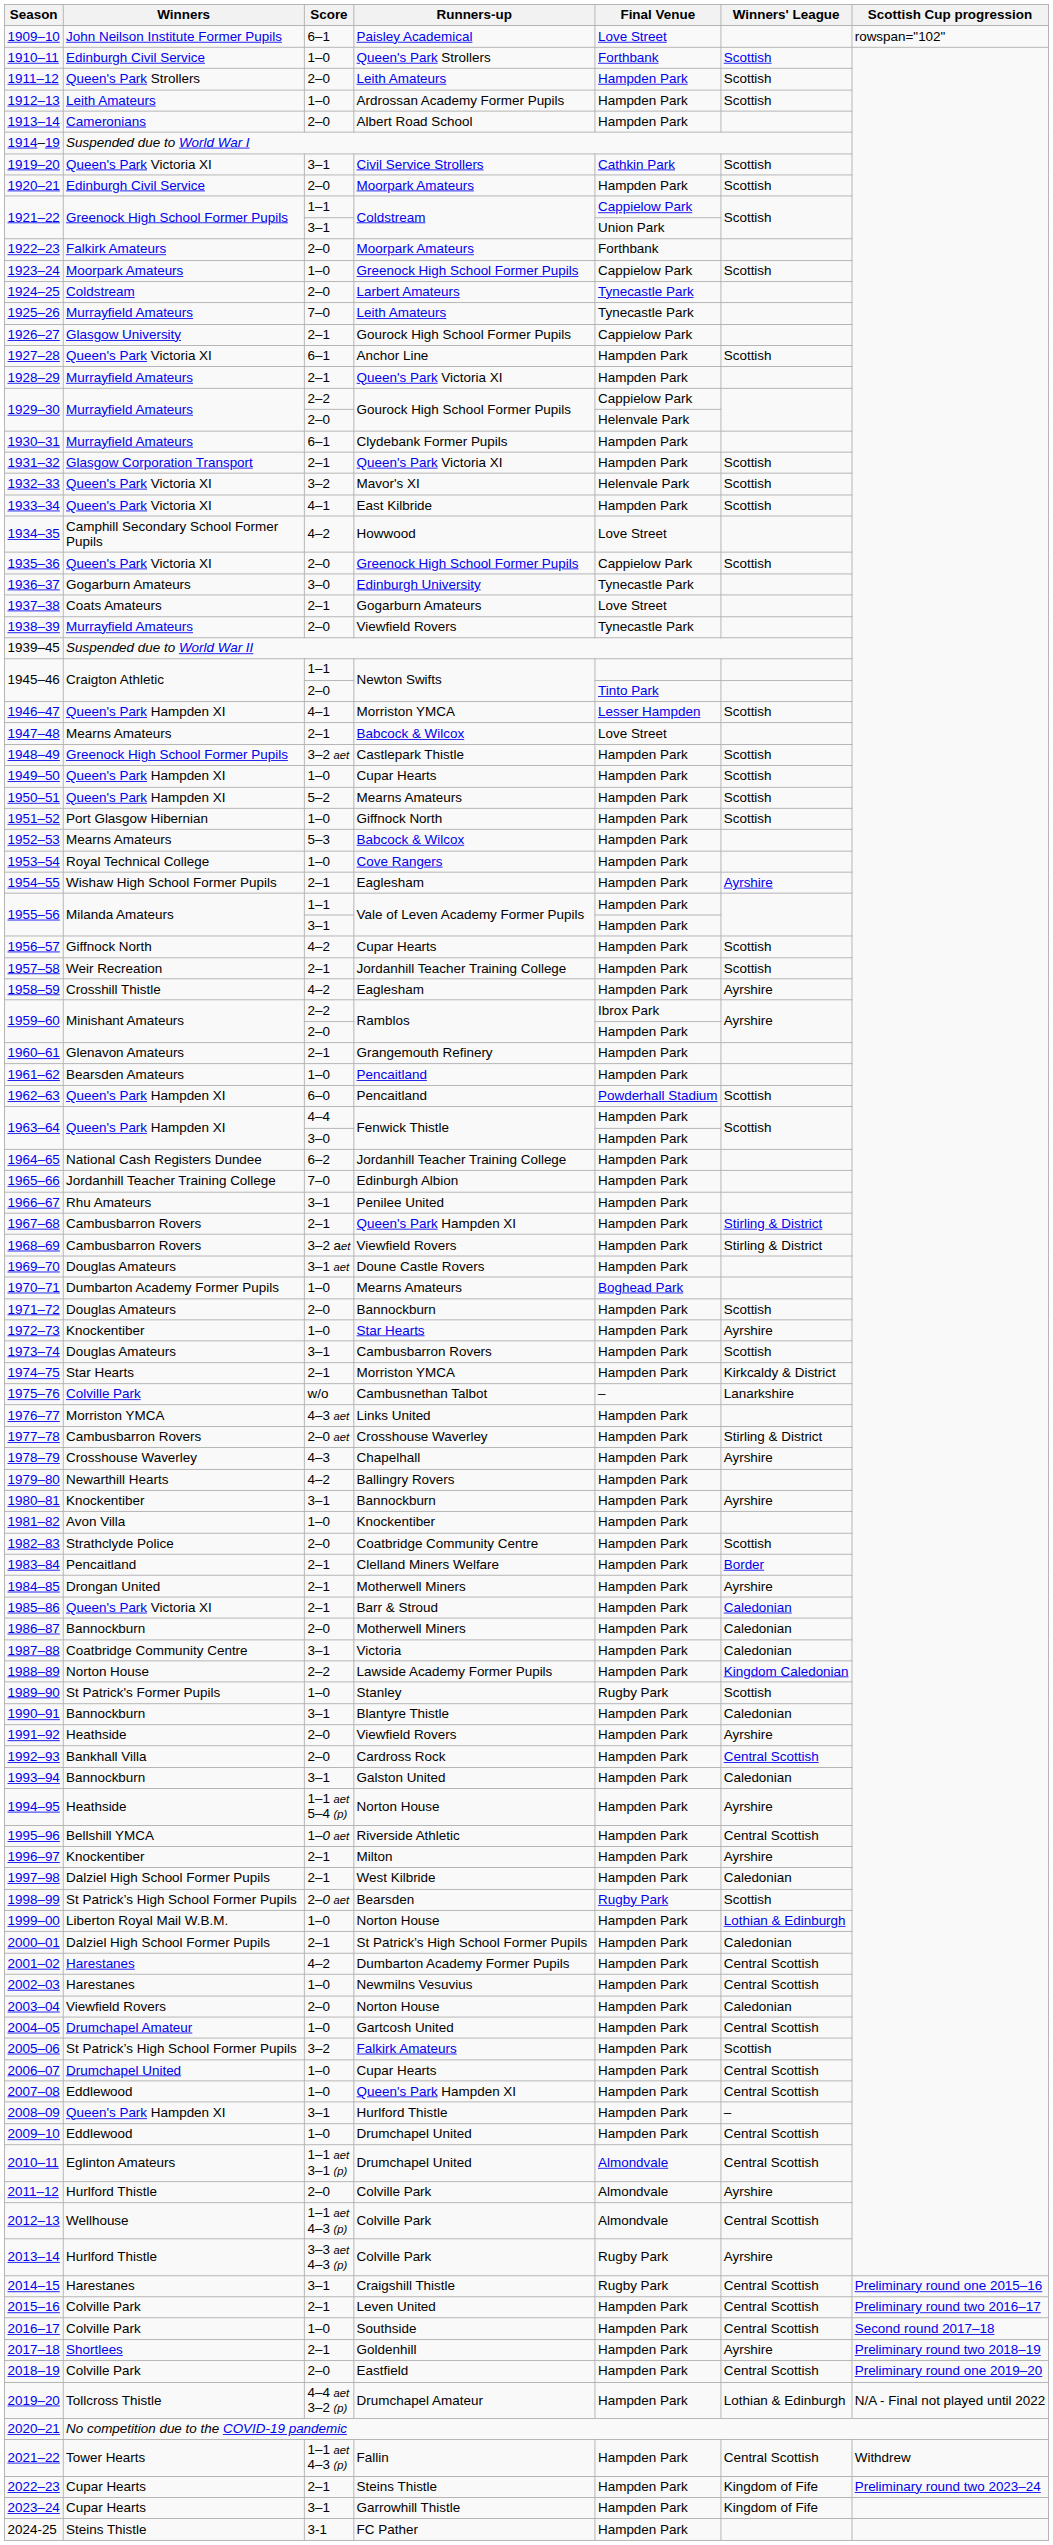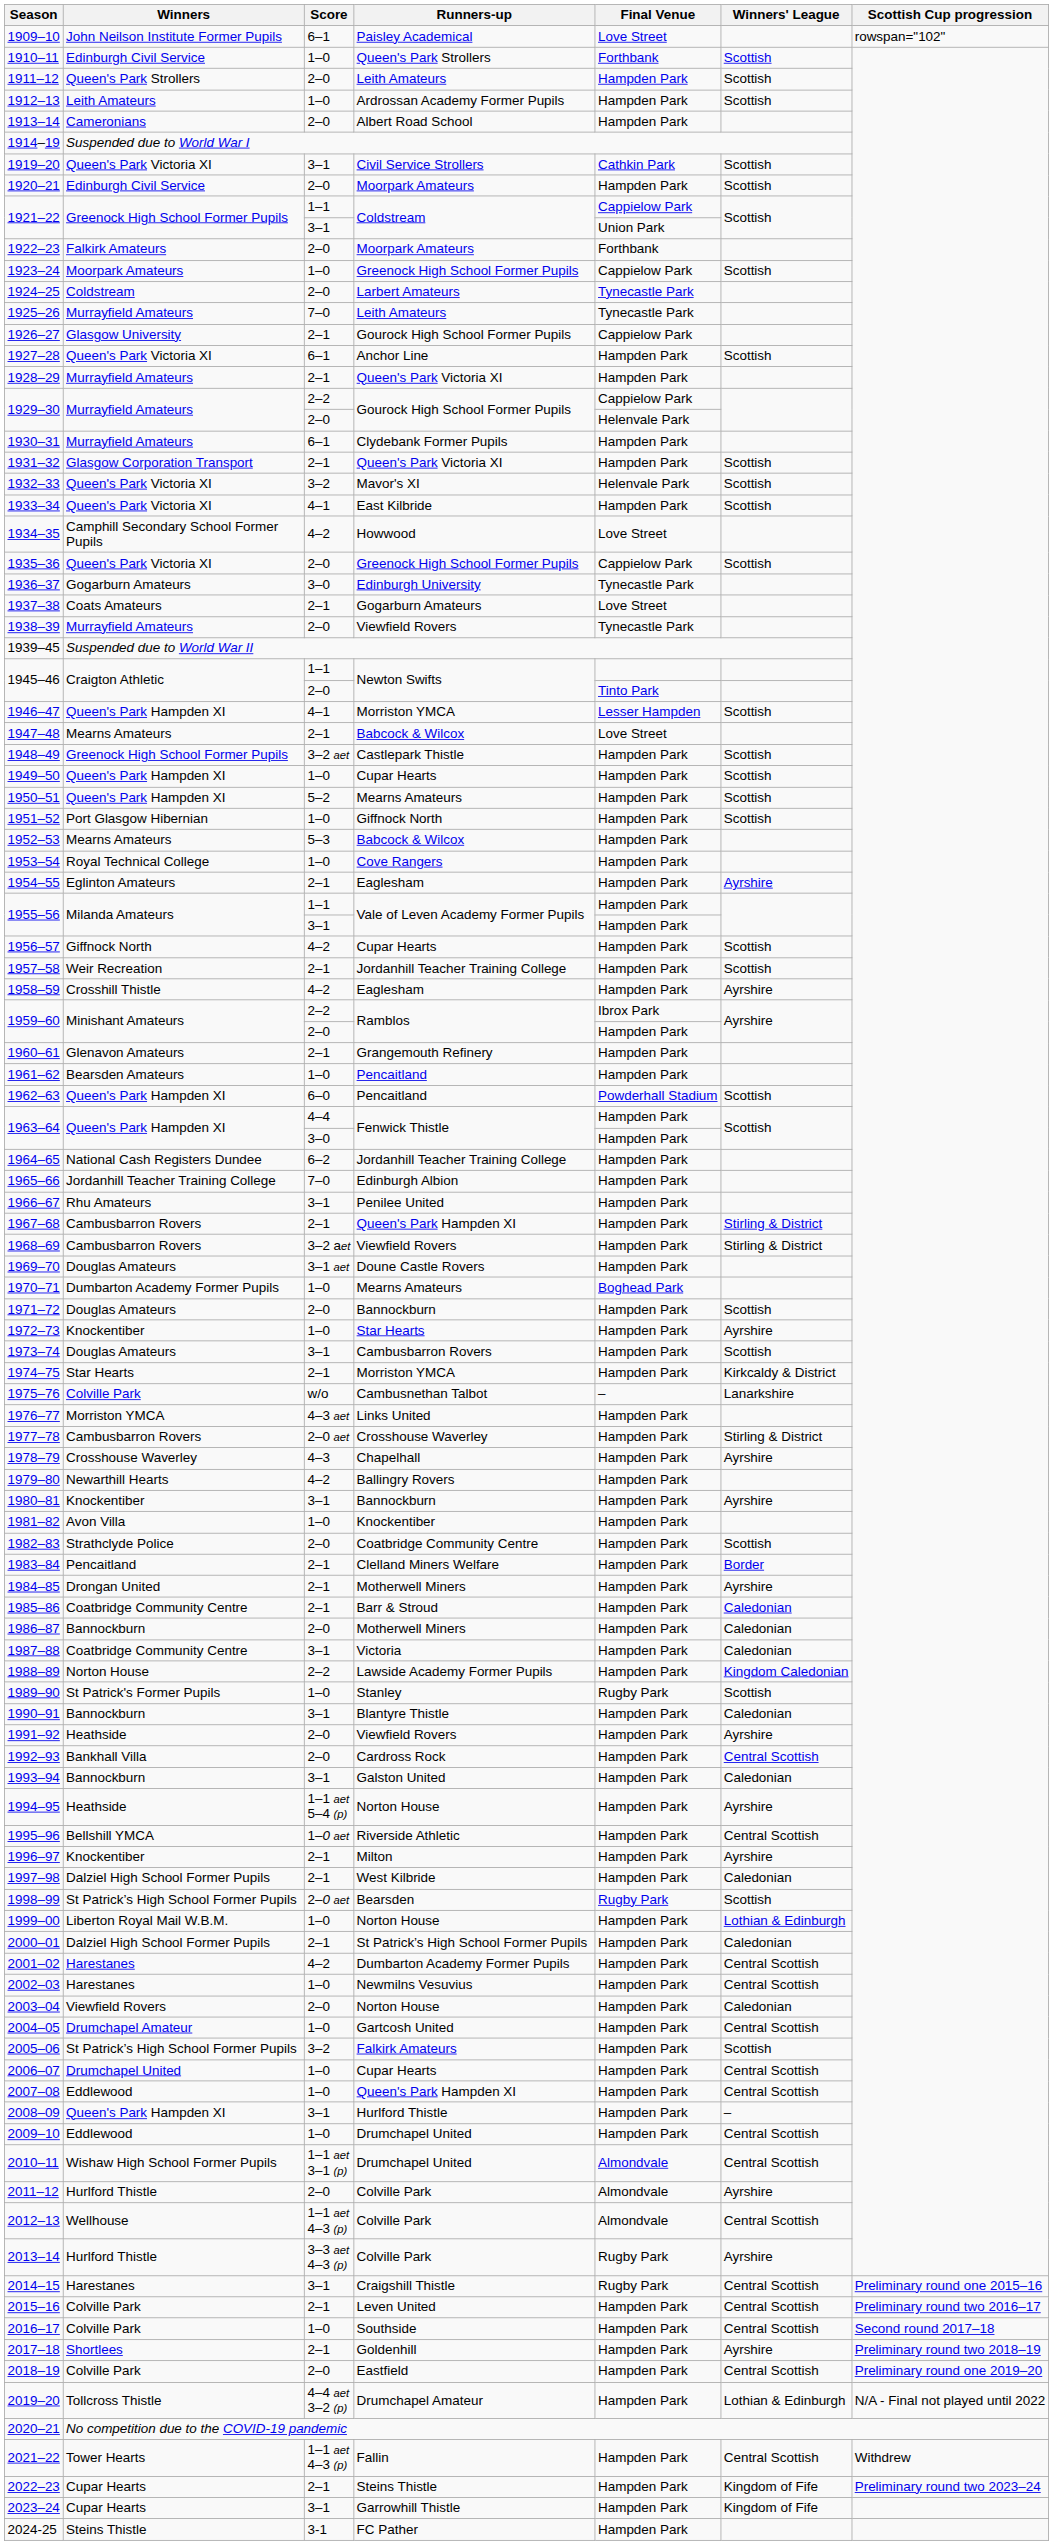(171, 882) Wishaw High School Former Pupils -> (121, 882) Eglinton Amateurs
(139, 1607) Queen's Park Victoria XI -> (157, 1607) Coatbridge Community Centre
(121, 2163) Eglinton Amateurs -> (171, 2163) Wishaw High School Former Pupils
